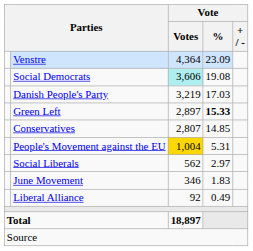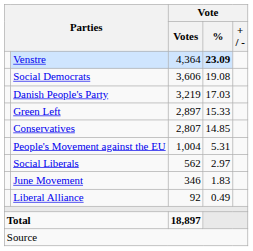(218, 59) normal -> (218, 59) bold
(188, 77) paleturquoise background -> (188, 77) no background
(218, 111) bold -> (218, 111) normal
(188, 146) gold background -> (188, 146) no background
